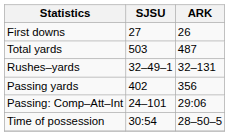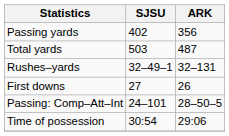rows swapped: (36, 31) <-> (43, 85)
(192, 103) 29:06 -> (200, 103) 28–50–5
(200, 121) 28–50–5 -> (192, 121) 29:06
